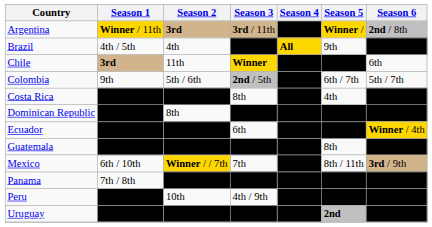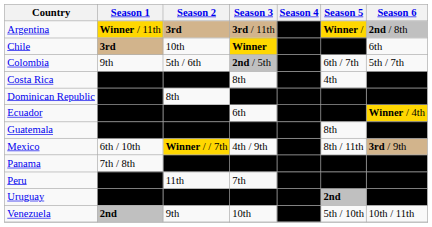- row: (20, 46)
(175, 63) 11th -> (175, 46) 10th
(239, 163) 7th -> (250, 146) 4th / 9th
(175, 197) 10th -> (175, 180) 11th
(250, 197) 4th / 9th -> (239, 180) 7th
+ row: (29, 213)
